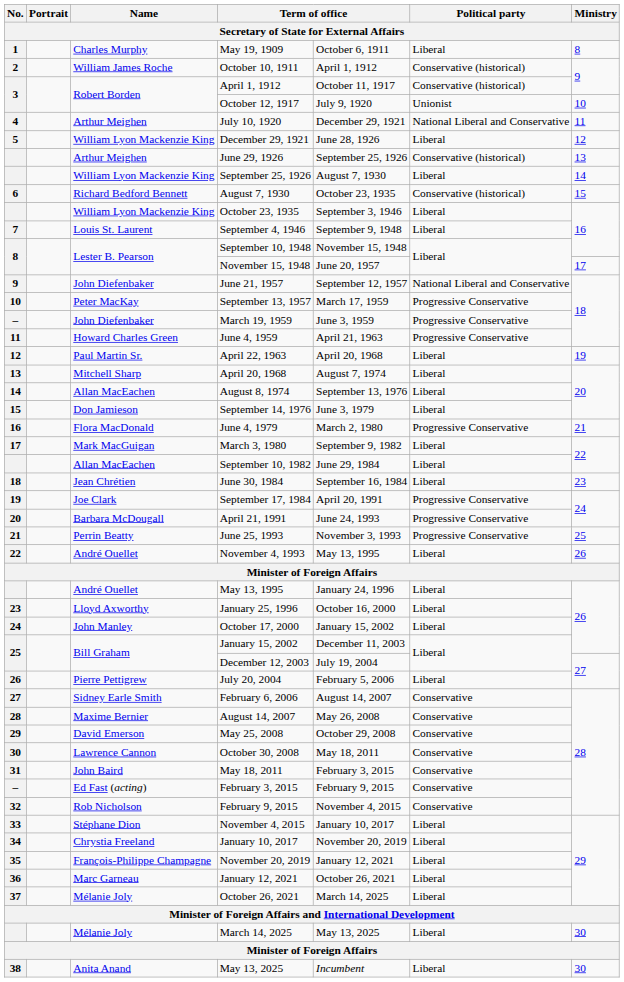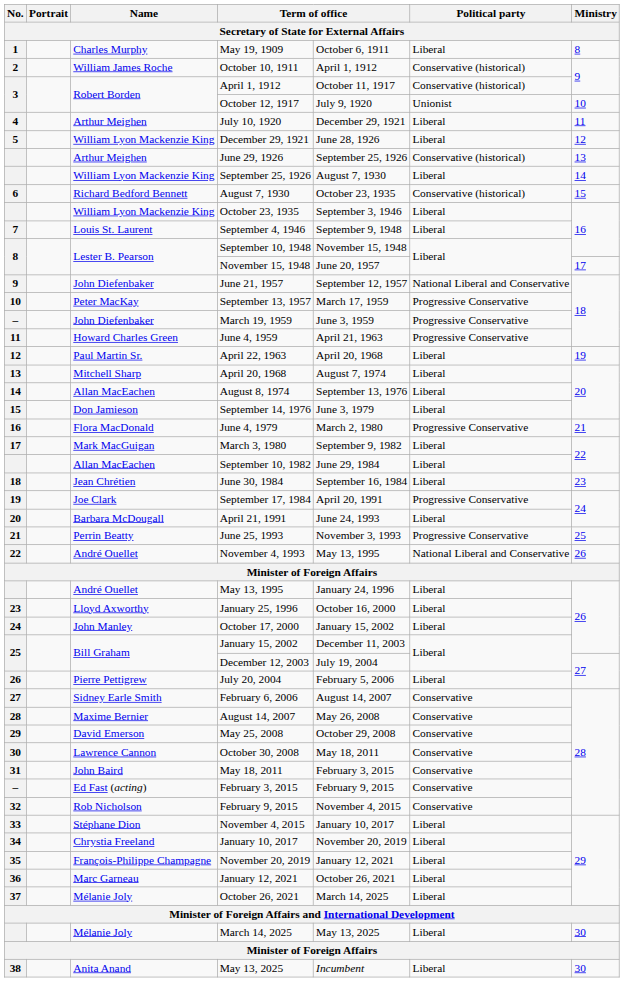(491, 121) National Liberal and Conservative -> (429, 121) Liberal
(470, 517) Progressive Conservative -> (429, 517) Liberal
(429, 553) Liberal -> (491, 553) National Liberal and Conservative
